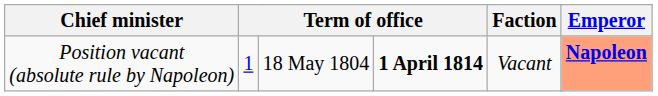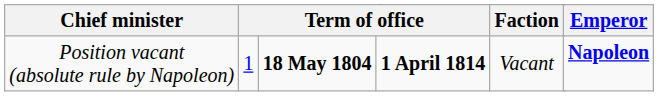(316, 63) normal -> (317, 63) bold
(606, 52) lightsalmon background -> (609, 52) no background
